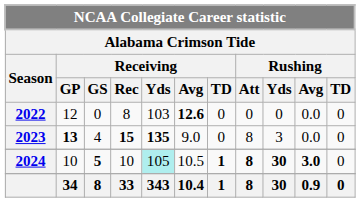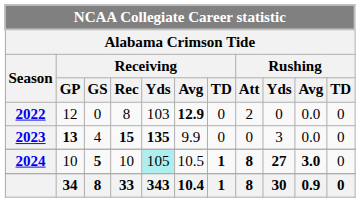(191, 113) 12.6 -> (191, 113) 12.9
(249, 113) 0 -> (249, 113) 2
(191, 137) 9.0 -> (191, 137) 9.9
(249, 137) 8 -> (249, 137) 0
(279, 161) 30 -> (279, 161) 27
